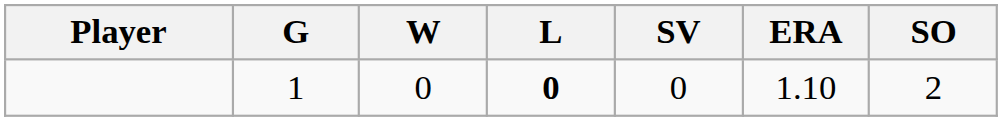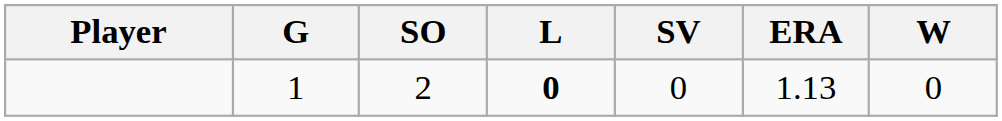columns swapped: (423, 32) <-> (934, 32)
(806, 87) 1.10 -> (806, 87) 1.13
